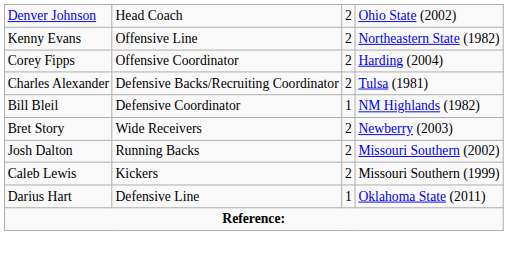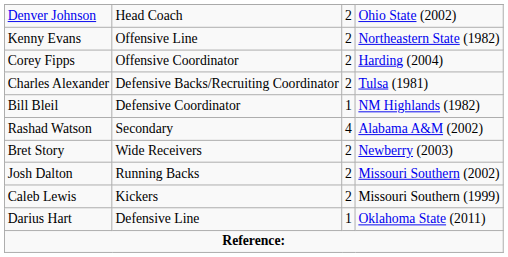+ row: (50, 128)
